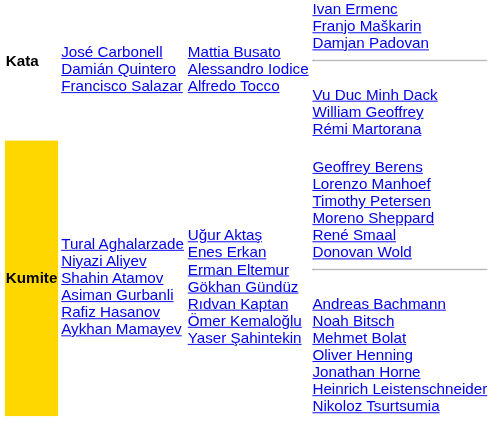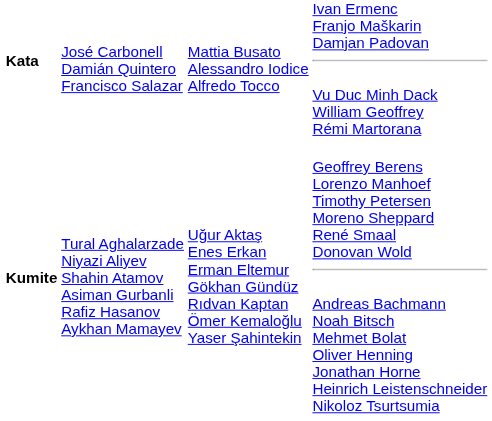(32, 278) gold background -> (32, 278) no background
